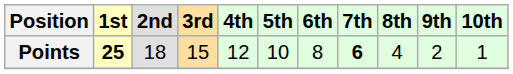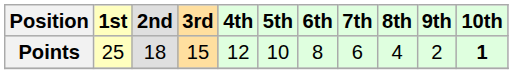(113, 52) bold -> (113, 52) normal
(357, 52) bold -> (357, 52) normal
(482, 52) normal -> (482, 52) bold
